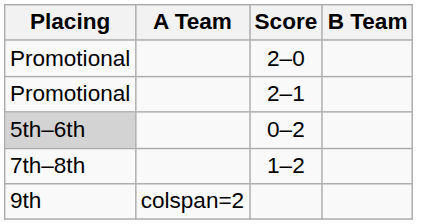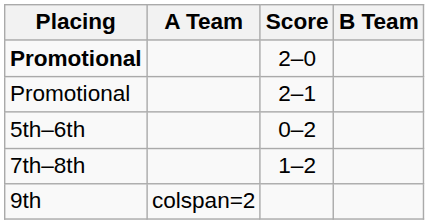(70, 58) normal -> (76, 58) bold
(48, 129) lightgrey background -> (48, 129) no background
